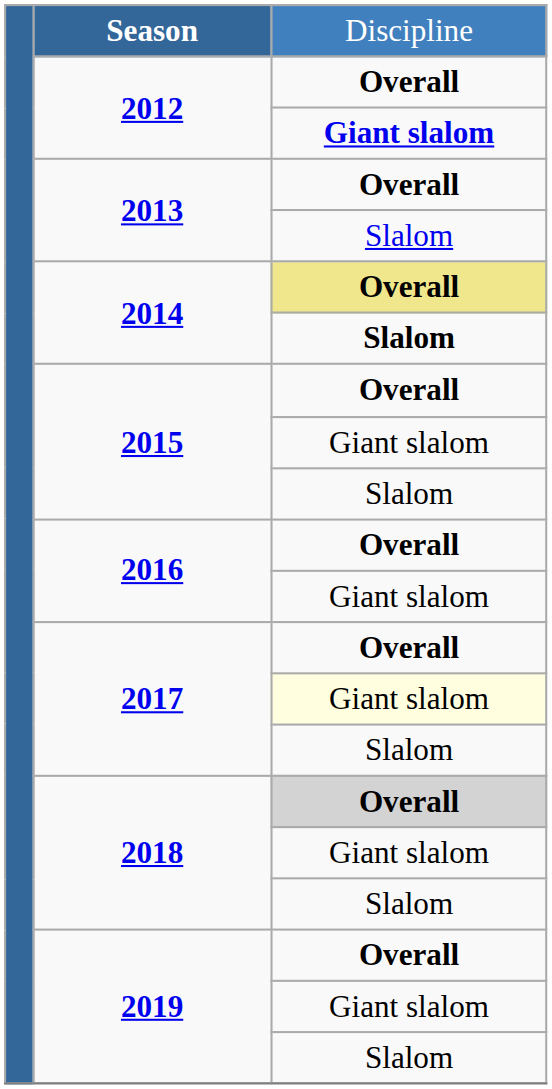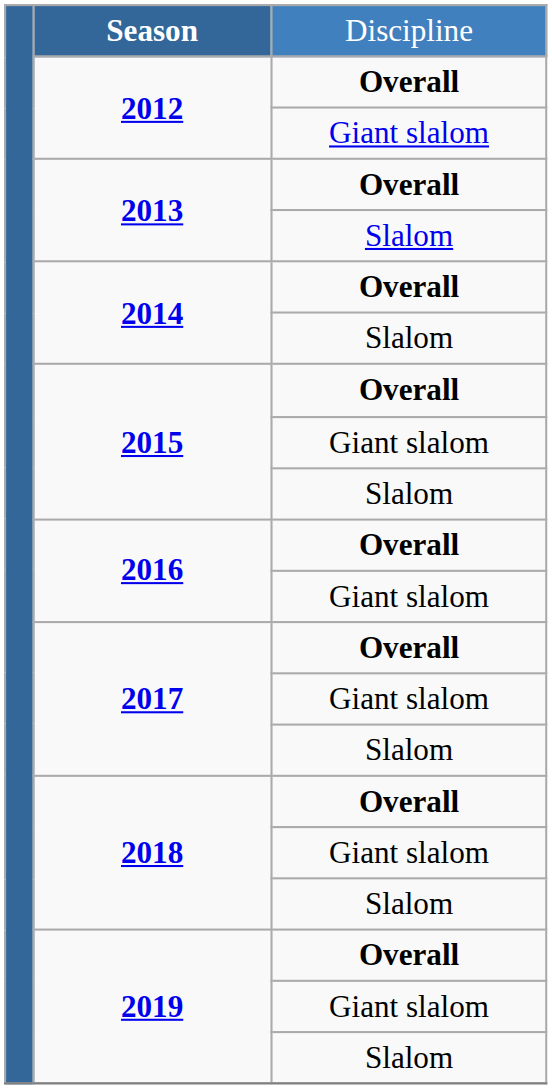(409, 133) bold -> (409, 133) normal
(409, 287) khaki background -> (409, 287) no background
(409, 338) bold -> (409, 338) normal
(409, 698) lightyellow background -> (409, 698) no background
(409, 801) lightgrey background -> (409, 801) no background
